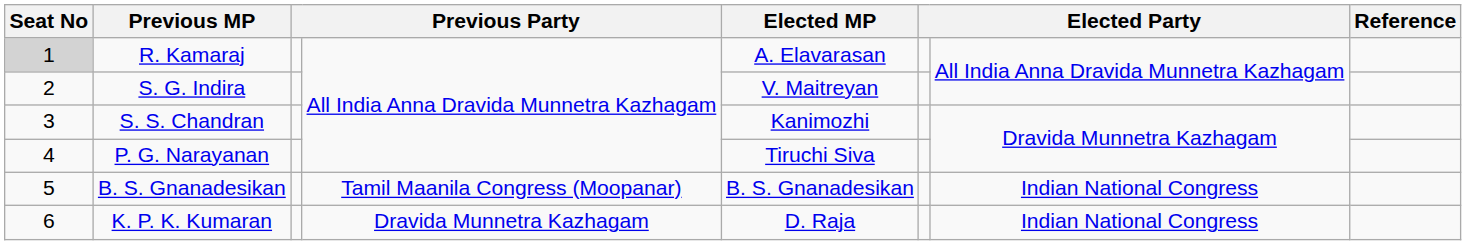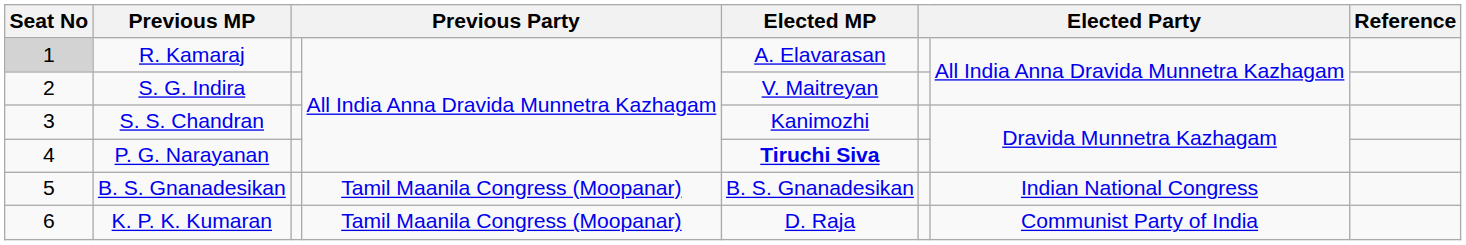(820, 155) normal -> (820, 155) bold
(511, 222) Dravida Munnetra Kazhagam -> (511, 222) Tamil Maanila Congress (Moopanar)
(1140, 222) Indian National Congress -> (1140, 222) Communist Party of India
